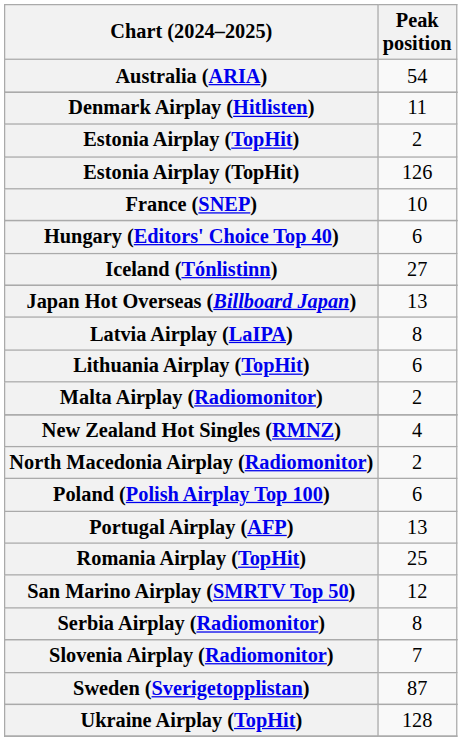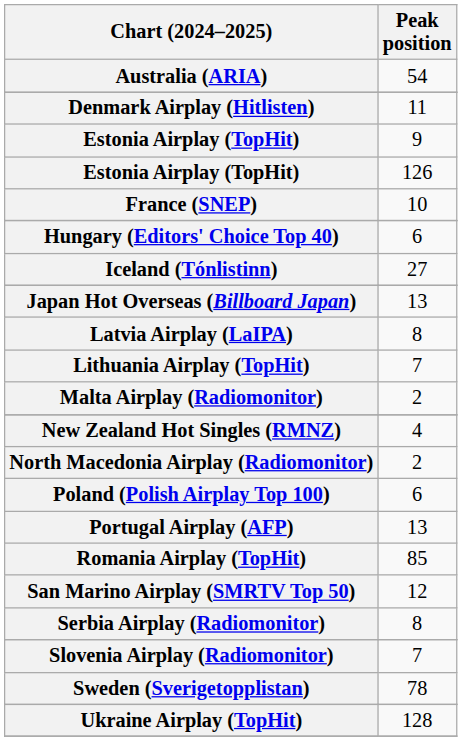(417, 140) 2 -> (417, 140) 9
(417, 365) 6 -> (417, 365) 7
(417, 559) 25 -> (417, 559) 85
(417, 687) 87 -> (417, 687) 78
